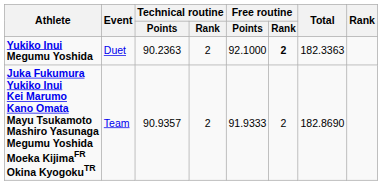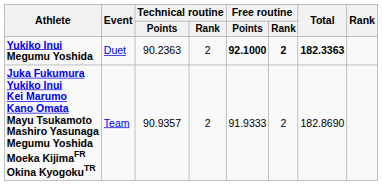(247, 51) normal -> (247, 51) bold
(322, 51) normal -> (322, 51) bold
